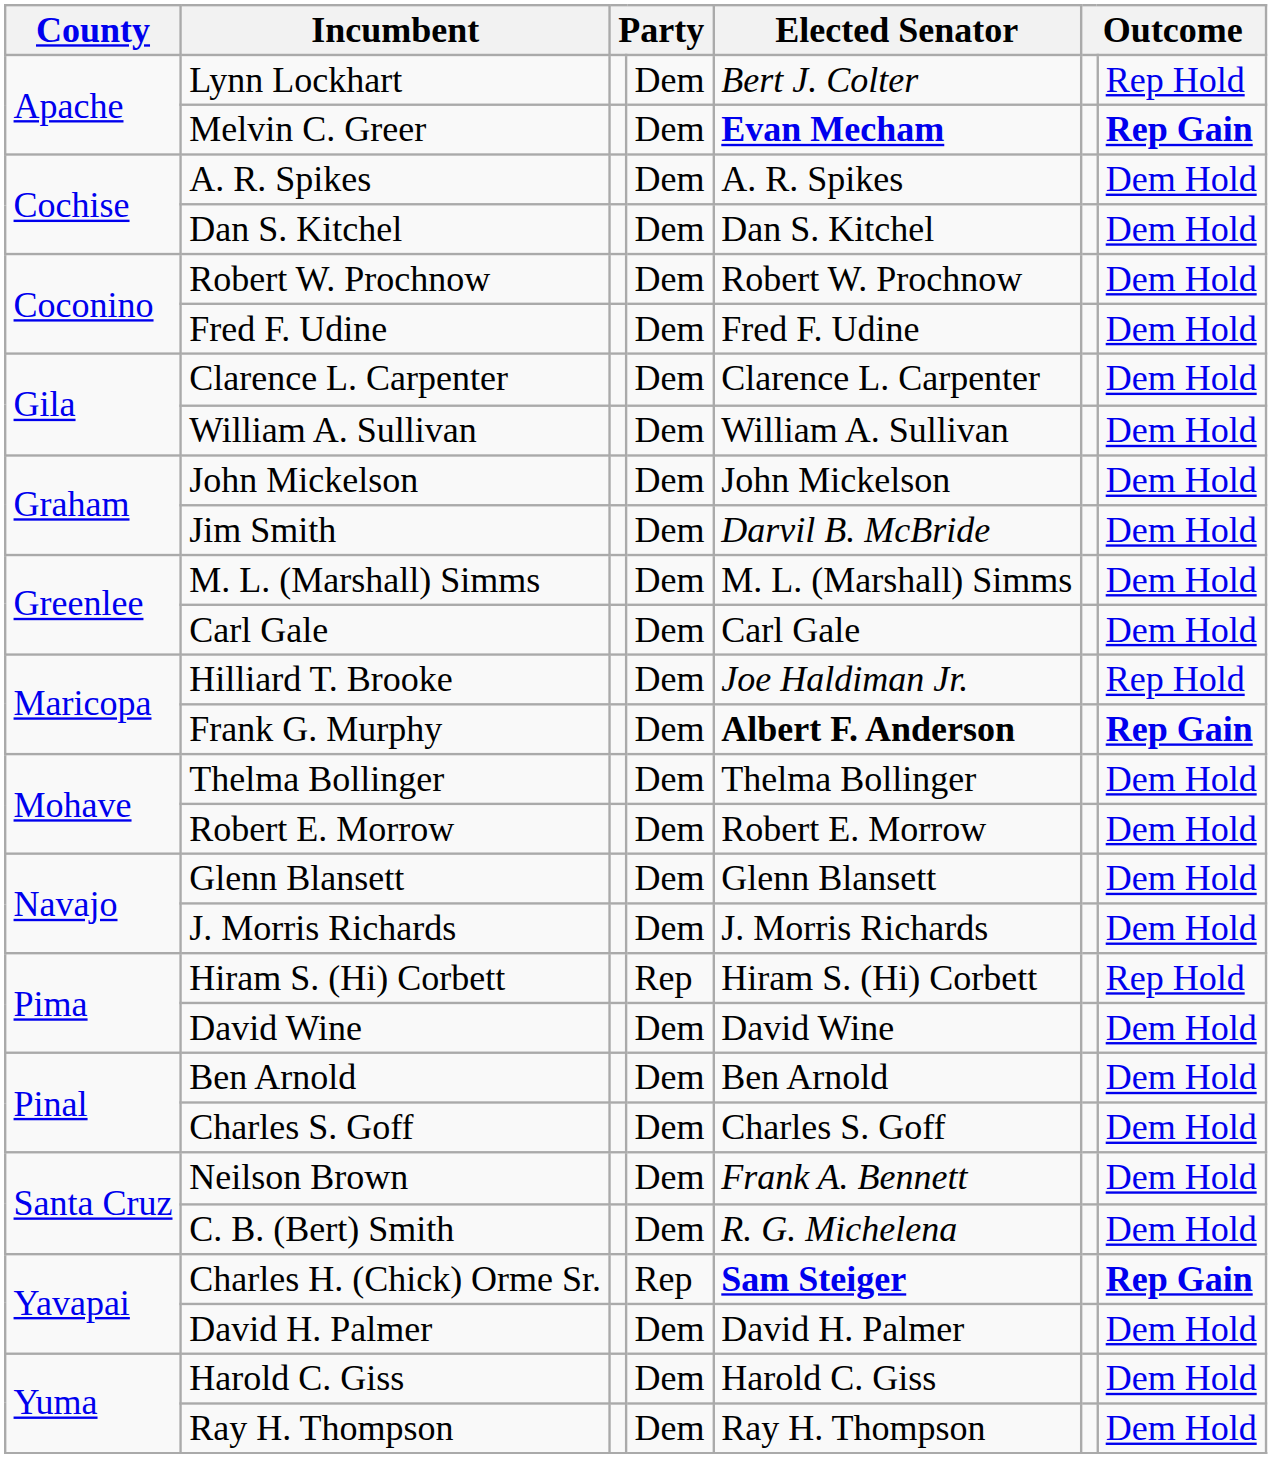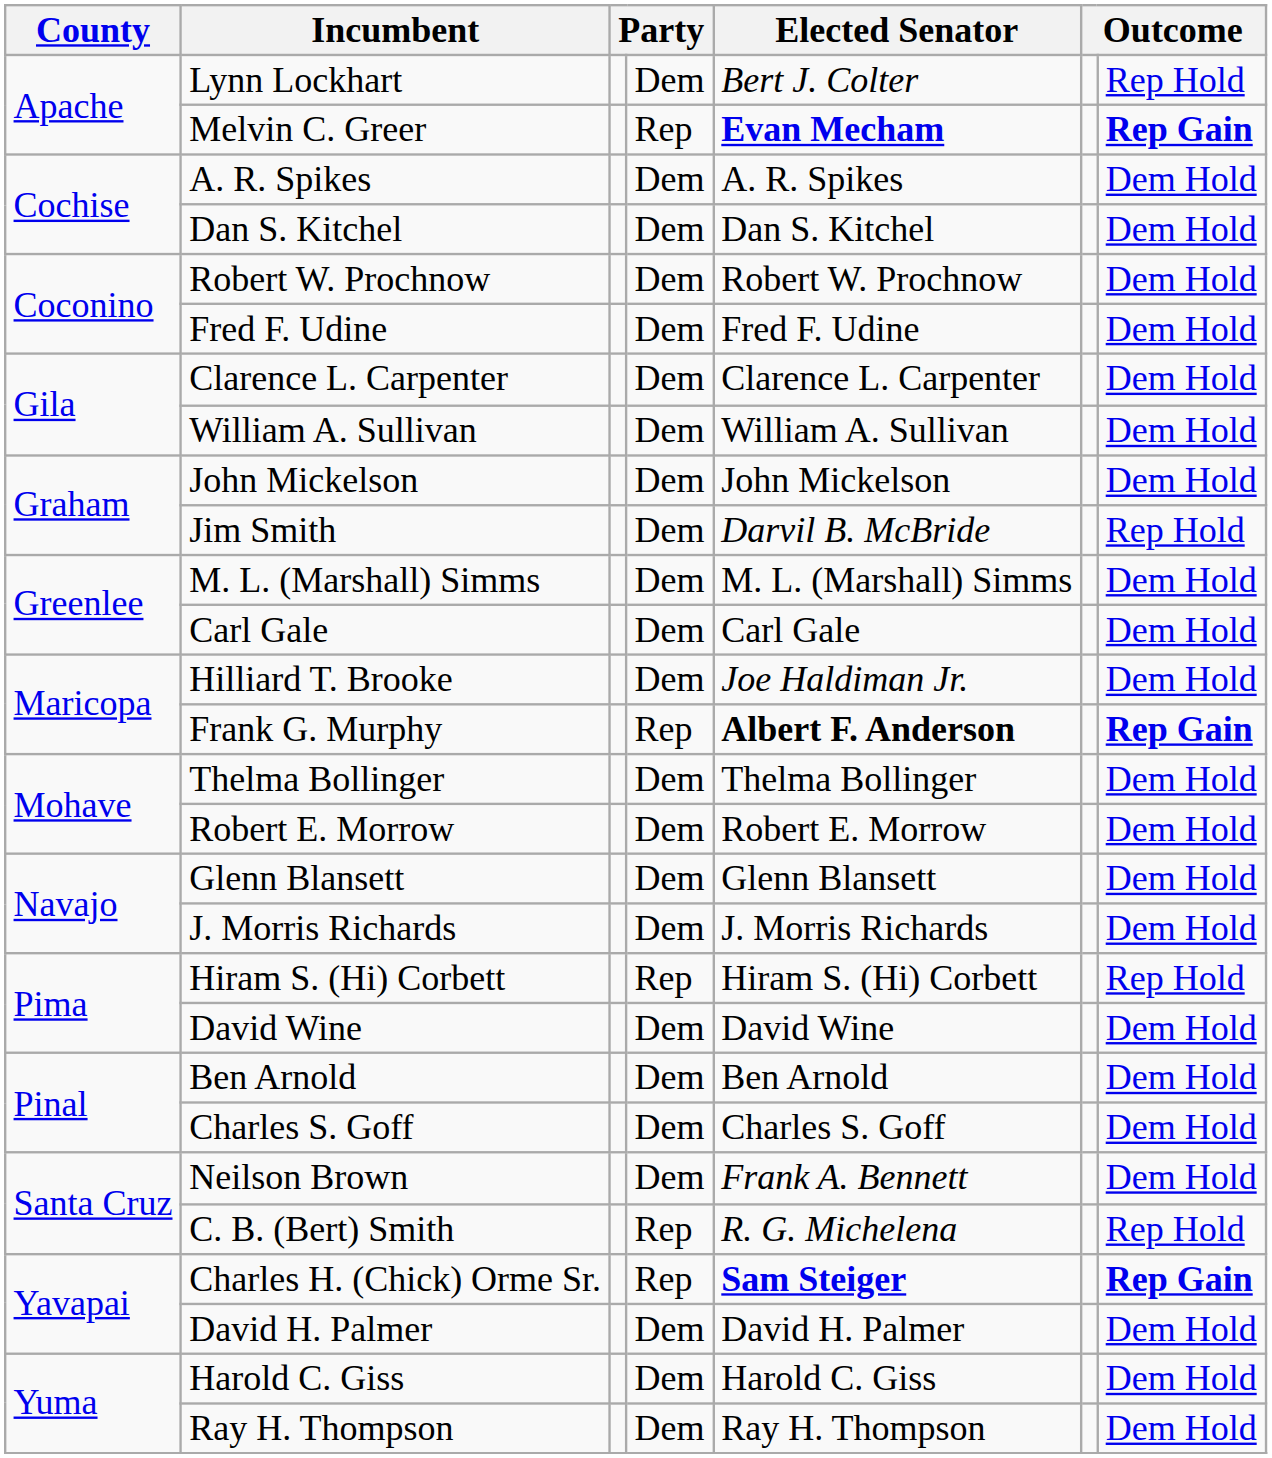(670, 129) Dem -> (664, 129) Rep
(1181, 528) Dem Hold -> (1175, 528) Rep Hold
(1175, 678) Rep Hold -> (1181, 678) Dem Hold
(670, 728) Dem -> (664, 728) Rep
(670, 1227) Dem -> (664, 1227) Rep
(1181, 1227) Dem Hold -> (1175, 1227) Rep Hold
